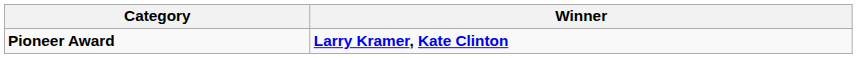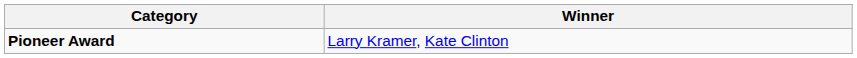(411, 41) bold -> (418, 41) normal
